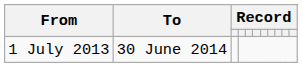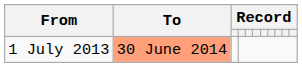(172, 49) no background -> (172, 49) lightsalmon background
